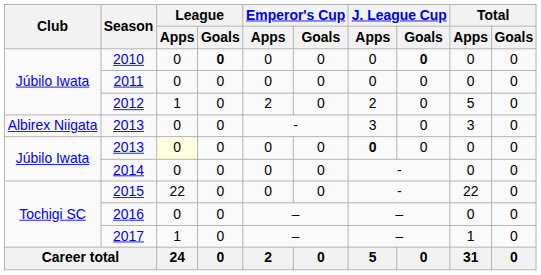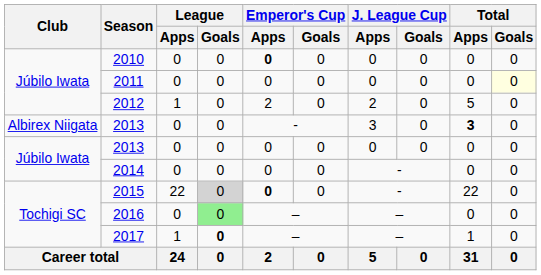(220, 59) bold -> (220, 59) normal
(268, 59) normal -> (268, 59) bold
(424, 59) bold -> (424, 59) normal
(514, 81) no background -> (514, 81) lightyellow background
(471, 125) normal -> (471, 125) bold
(177, 147) lightyellow background -> (177, 147) no background
(373, 147) bold -> (373, 147) normal
(220, 192) no background -> (220, 192) lightgrey background
(268, 192) normal -> (268, 192) bold
(220, 214) no background -> (220, 214) lightgreen background
(220, 236) normal -> (220, 236) bold
